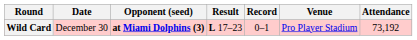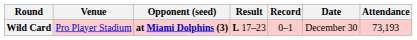columns swapped: (82, 12) <-> (319, 12)
(386, 27) 73,192 -> (386, 27) 73,193
